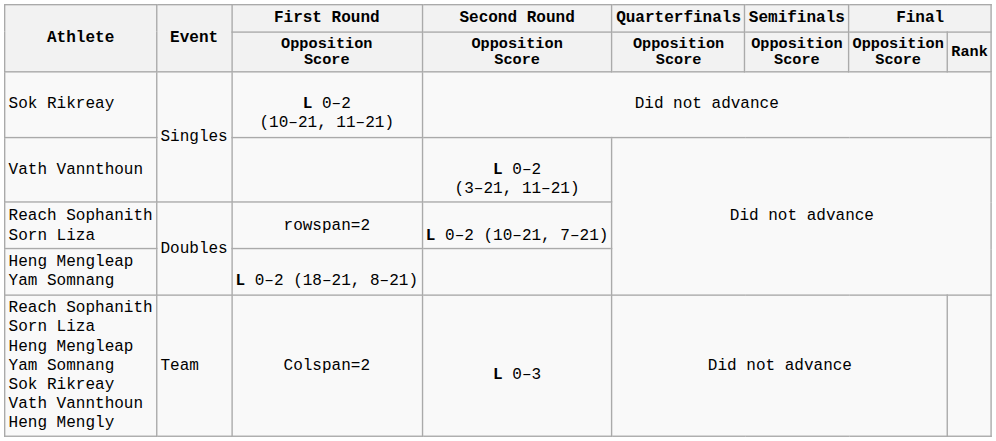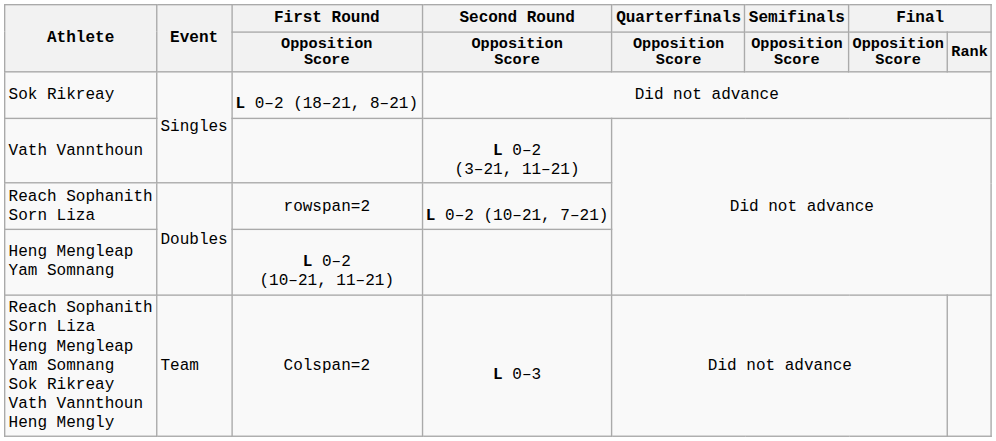(327, 114) L 0–2 (10–21, 11–21) -> (327, 104) L 0–2 (18–21, 8–21)
(327, 281) L 0–2 (18–21, 8–21) -> (327, 271) L 0–2 (10–21, 11–21)
